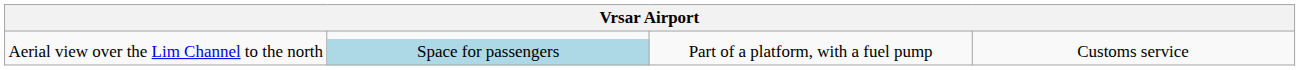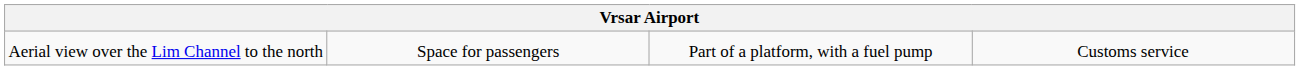(488, 51) lightblue background -> (488, 51) no background
